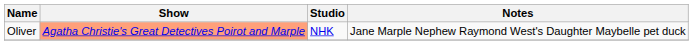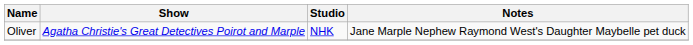(174, 31) lightsalmon background -> (174, 31) no background
